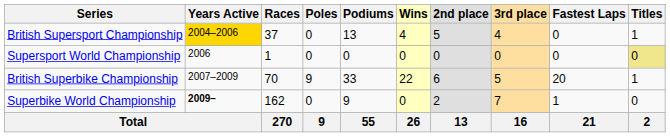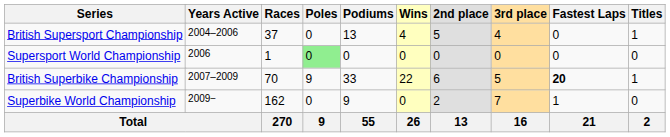(213, 32) gold background -> (213, 32) no background
(309, 56) no background -> (309, 56) lightgreen background
(635, 56) khaki background -> (635, 56) no background
(559, 79) normal -> (559, 79) bold
(202, 101) bold -> (202, 99) normal
